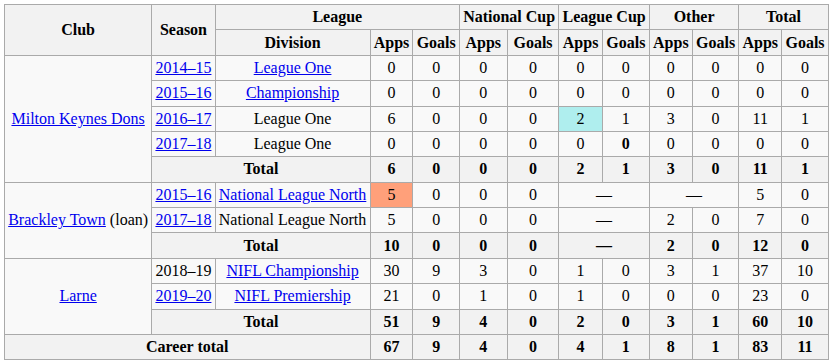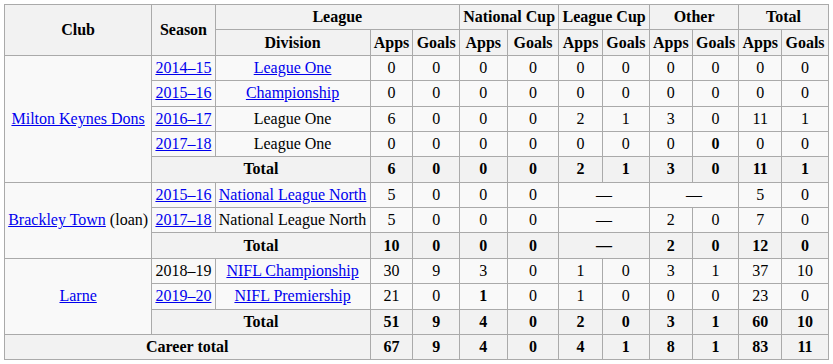(581, 118) paleturquoise background -> (581, 118) no background
(626, 144) bold -> (626, 144) normal
(716, 144) normal -> (716, 144) bold
(391, 194) lightsalmon background -> (391, 194) no background
(483, 296) normal -> (483, 296) bold
